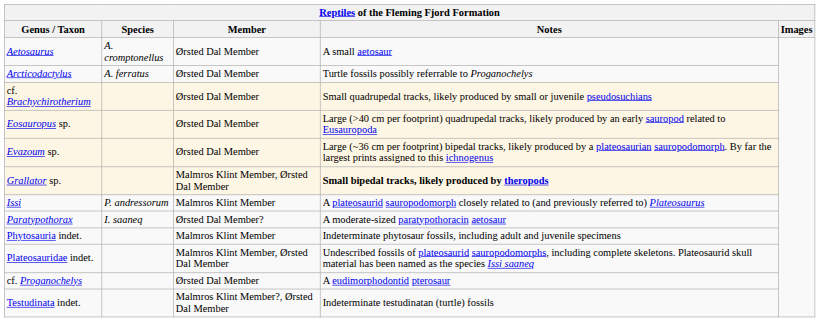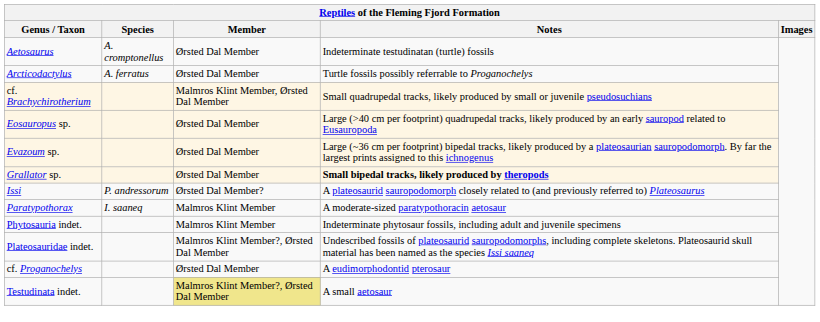(357, 51) A small aetosaur -> (408, 51) Indeterminate testudinatan (turtle) fossils
(217, 96) Ørsted Dal Member -> (242, 96) Malmros Klint Member, Ørsted Dal Member
(242, 180) Malmros Klint Member, Ørsted Dal Member -> (217, 175) Ørsted Dal Member
(226, 203) Malmros Klint Member -> (220, 191) Ørsted Dal Member?
(220, 219) Ørsted Dal Member? -> (226, 207) Malmros Klint Member
(242, 258) Malmros Klint Member, Ørsted Dal Member -> (244, 246) Malmros Klint Member?, Ørsted Dal Member
(244, 303) no background -> (244, 291) khaki background
(408, 303) Indeterminate testudinatan (turtle) fossils -> (357, 291) A small aetosaur
